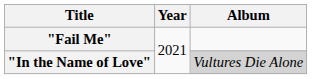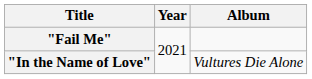(248, 62) lightgrey background -> (248, 62) no background
